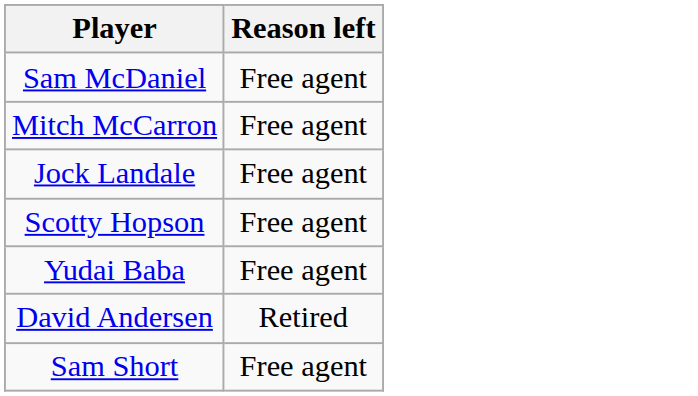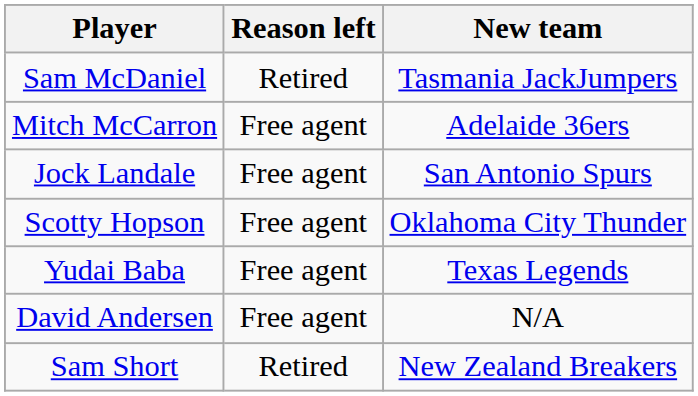+ column: (538, 28)
(303, 76) Free agent -> (303, 76) Retired
(303, 317) Retired -> (303, 317) Free agent
(303, 366) Free agent -> (303, 366) Retired
